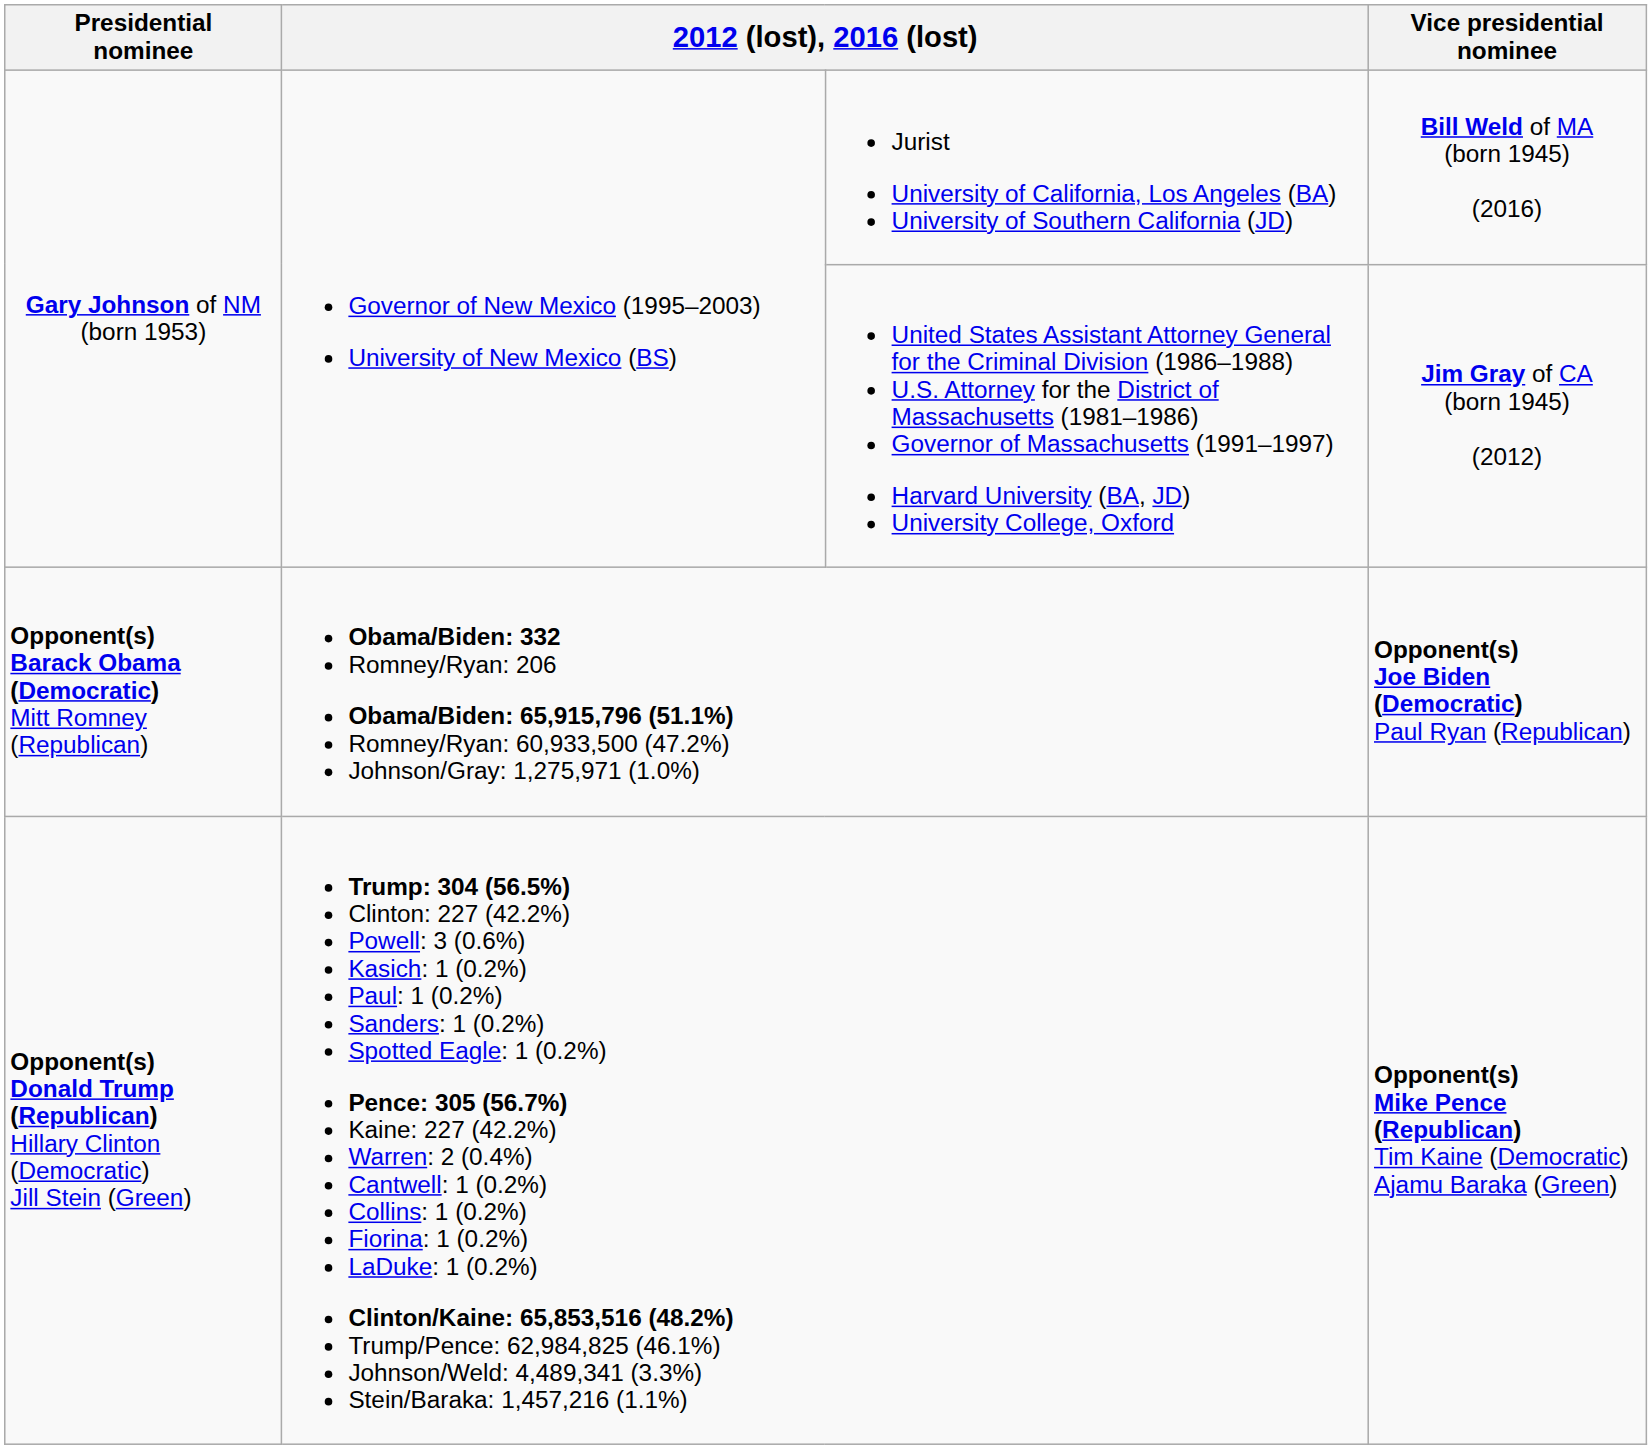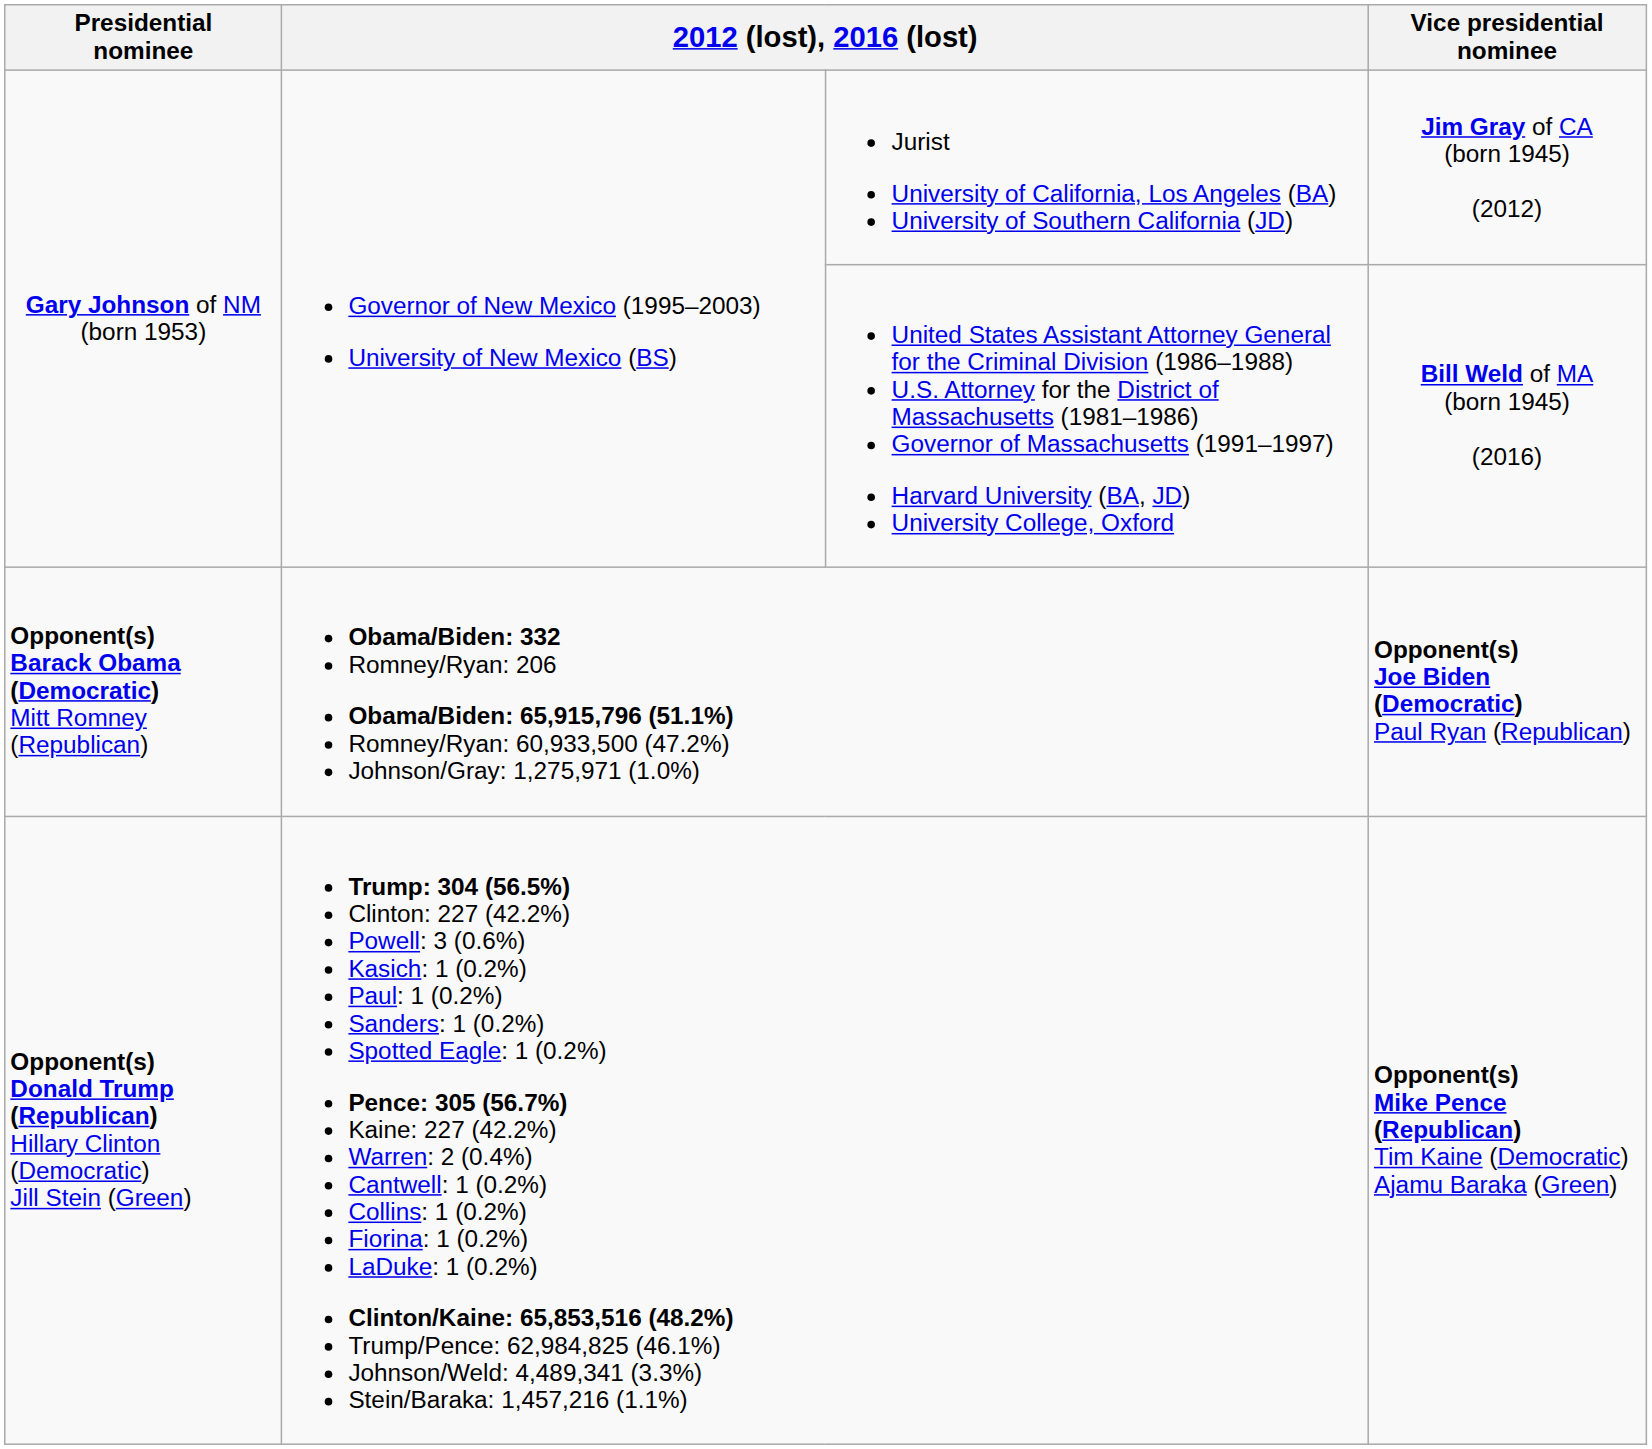(1507, 167) Bill Weld of MA (born 1945) (2016) -> (1507, 167) Jim Gray of CA (born 1945) (2012)
(1507, 415) Jim Gray of CA (born 1945) (2012) -> (1507, 415) Bill Weld of MA (born 1945) (2016)
